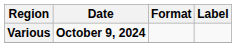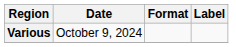(101, 33) bold -> (99, 33) normal
